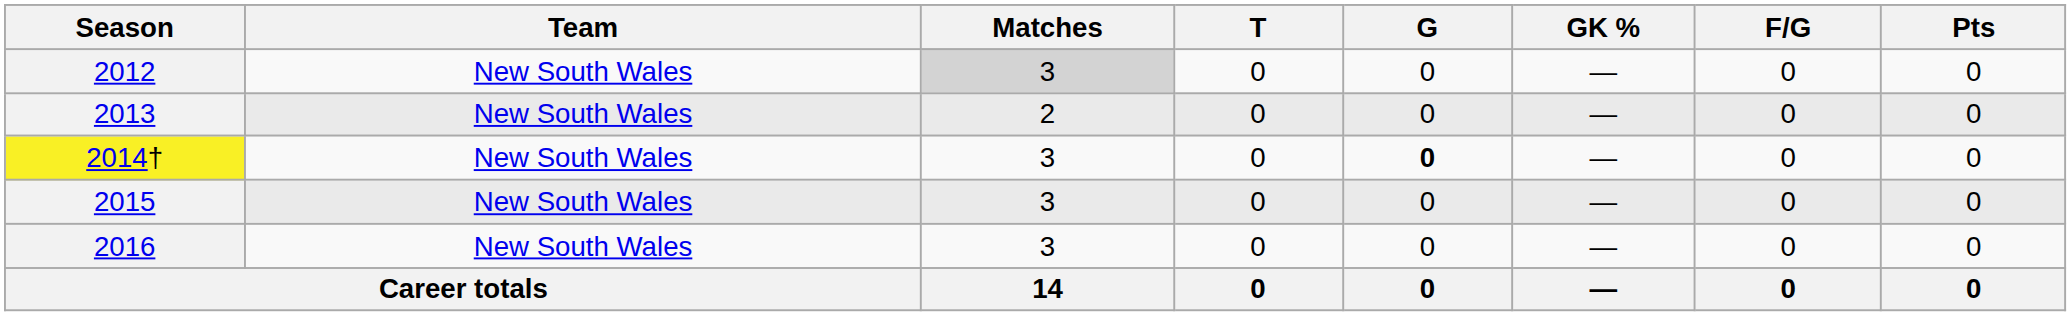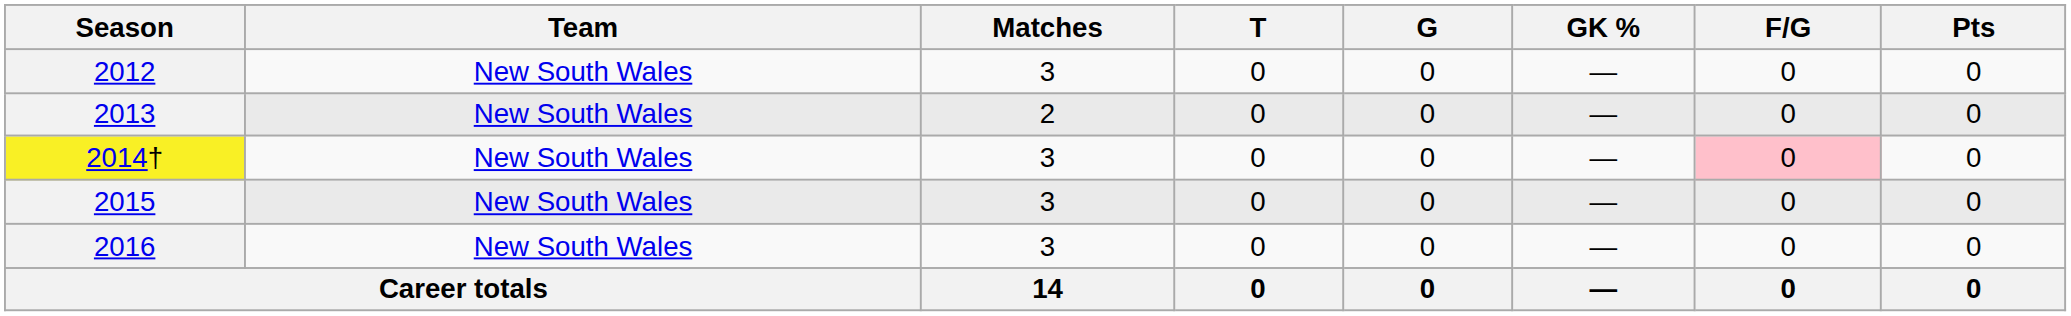(1048, 71) lightgrey background -> (1048, 71) no background
(1427, 158) bold -> (1427, 158) normal
(1788, 158) no background -> (1788, 158) pink background
